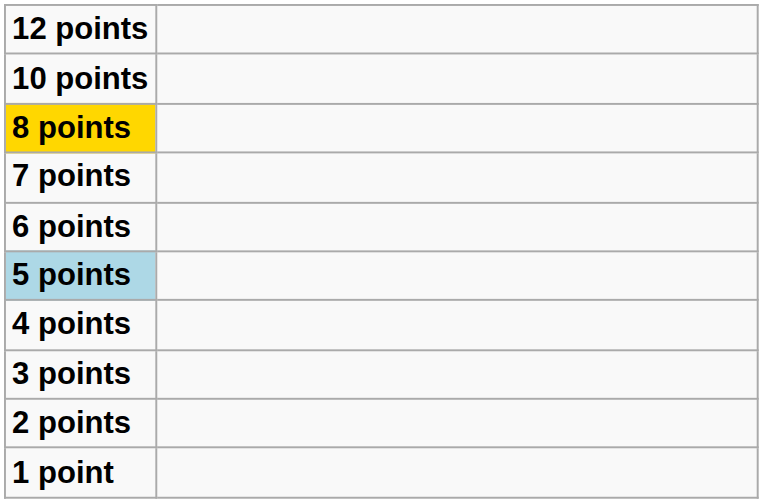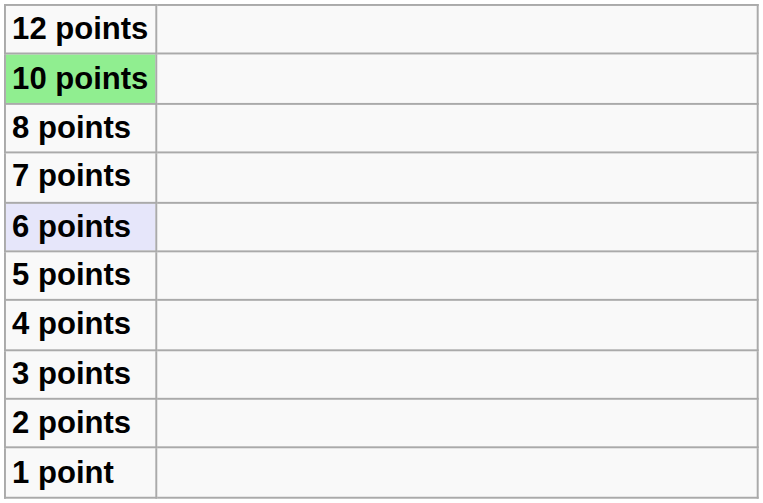(80, 78) no background -> (80, 78) lightgreen background
(72, 127) gold background -> (72, 127) no background
(72, 226) no background -> (72, 226) lavender background
(72, 275) lightblue background -> (72, 275) no background
